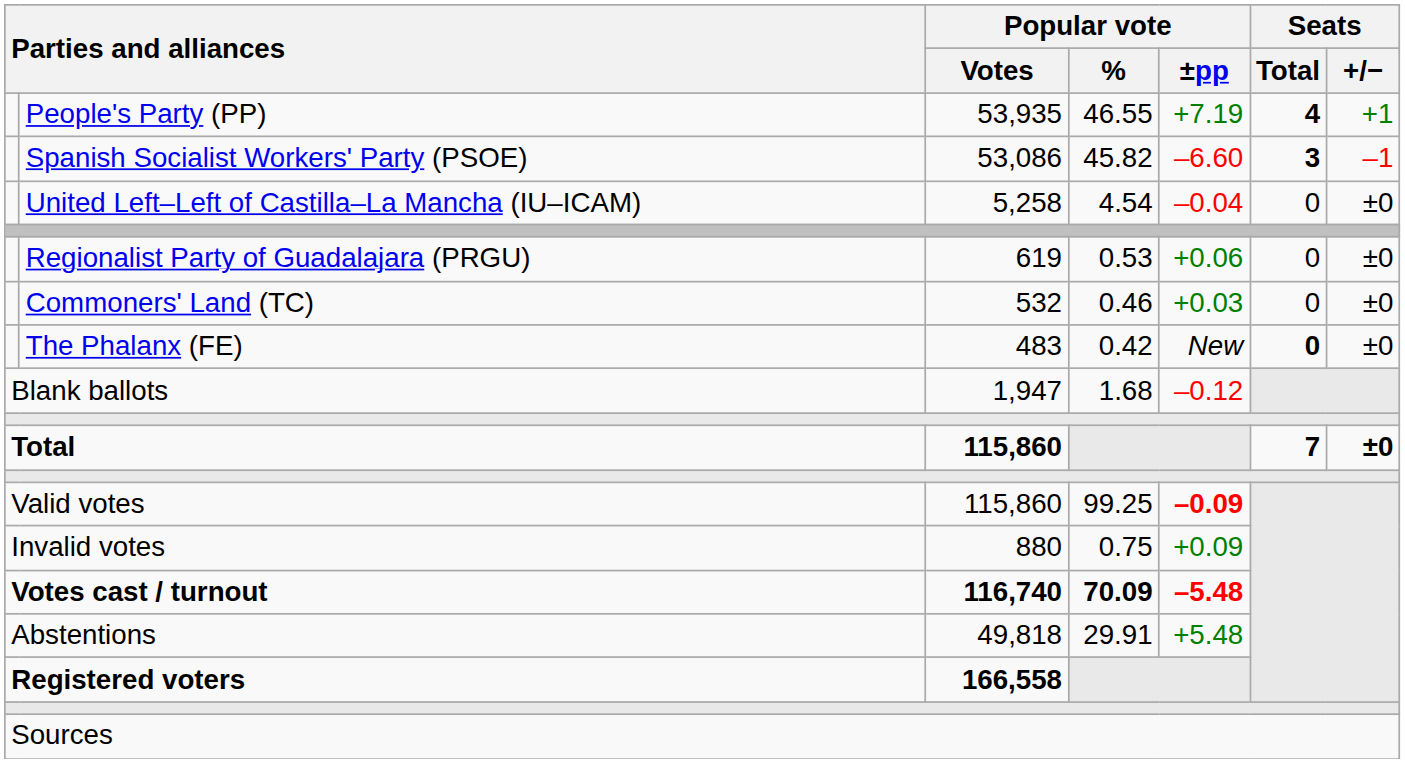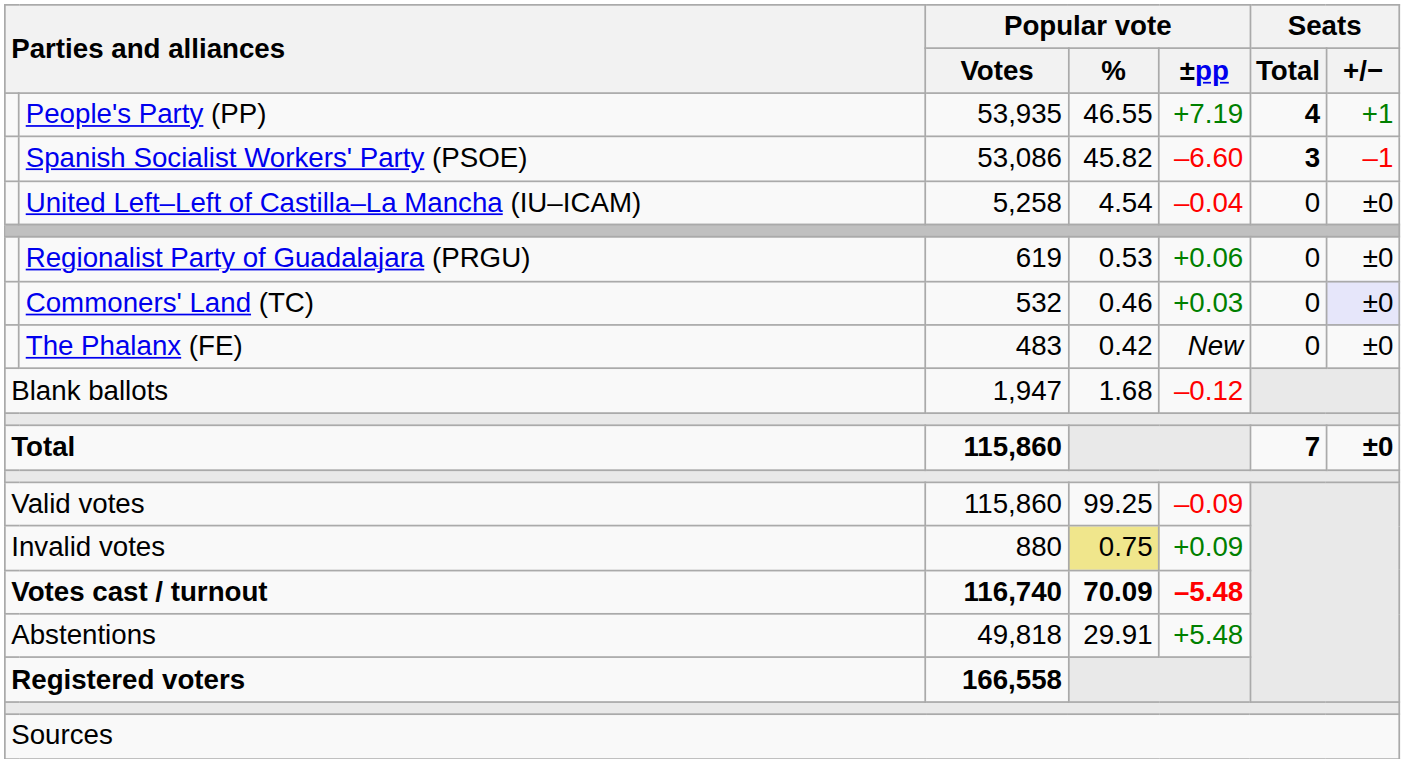(1378, 302) no background -> (1378, 302) lavender background
(1312, 346) bold -> (1312, 346) normal
(1209, 503) bold -> (1209, 503) normal
(1126, 547) no background -> (1126, 547) khaki background
